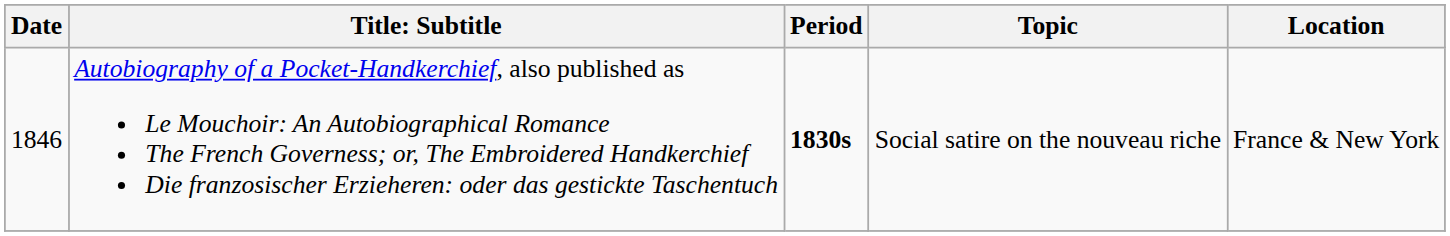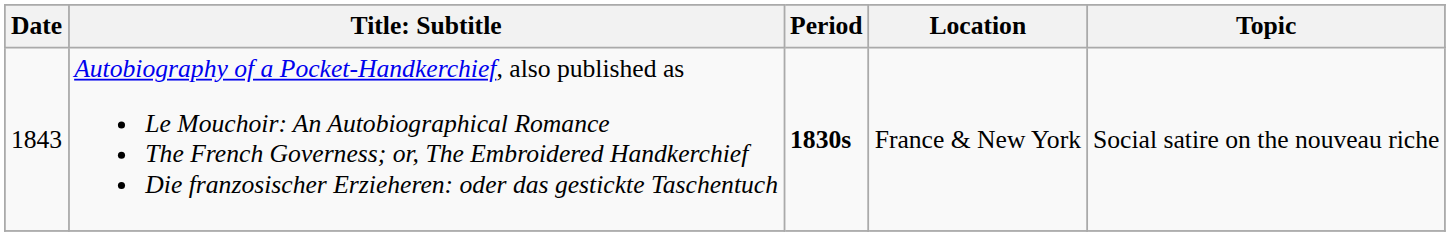columns swapped: (1336, 26) <-> (1048, 26)
(37, 139) 1846 -> (37, 139) 1843
